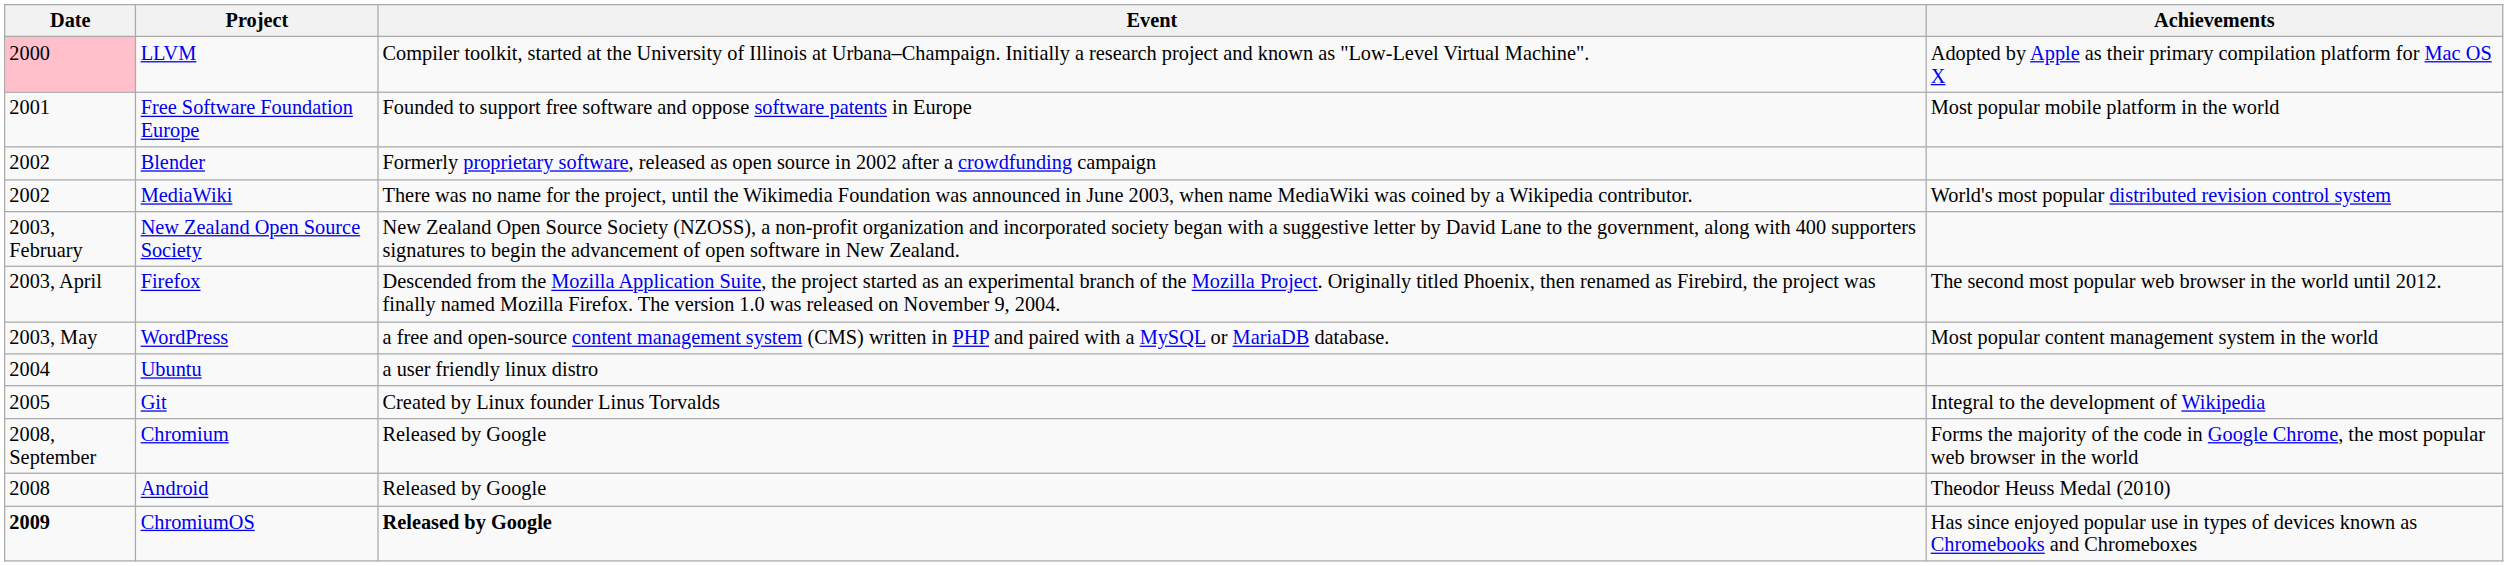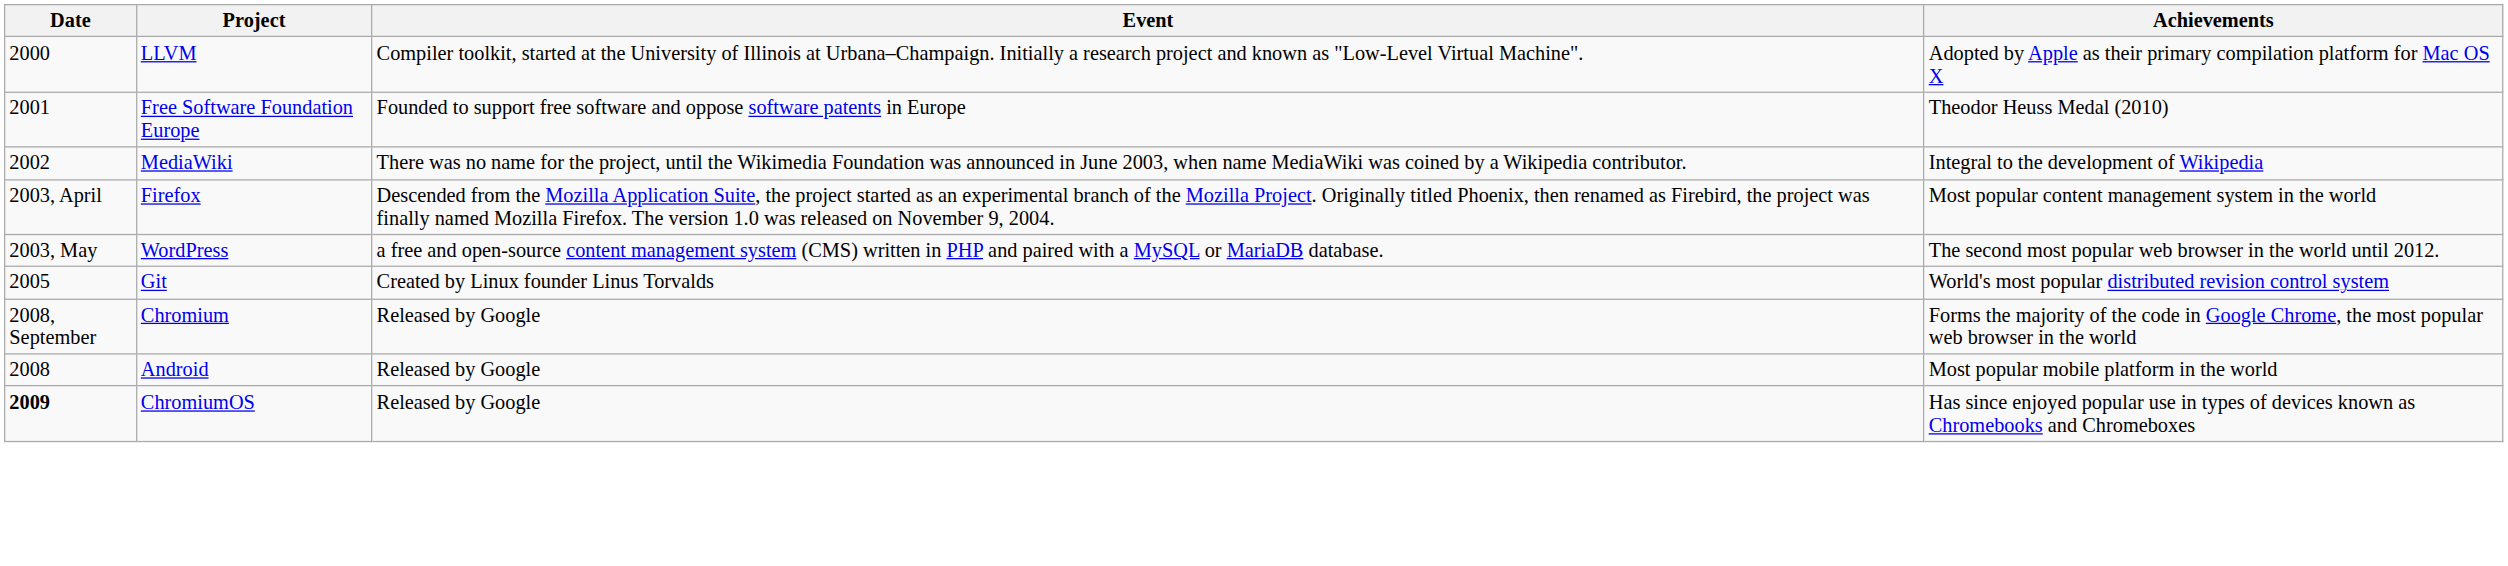(30, 52) pink background -> (30, 52) no background
(2105, 107) Most popular mobile platform in the world -> (2049, 107) Theodor Heuss Medal (2010)
- row: (173, 163)
(2161, 195) World's most popular distributed revision control system -> (2096, 163) Integral to the development of Wikipedia
- row: (250, 238)
(2186, 282) The second most popular web browser in the world until 2012. -> (2152, 195) Most popular content management system in the world
(2154, 337) Most popular content management system in the world -> (2184, 250) The second most popular web browser in the world until 2012.
- row: (171, 369)
(2098, 402) Integral to the development of Wikipedia -> (2159, 282) World's most popular distributed revision control system
(2051, 489) Theodor Heuss Medal (2010) -> (2103, 369) Most popular mobile platform in the world
(467, 521) bold -> (458, 402) normal
